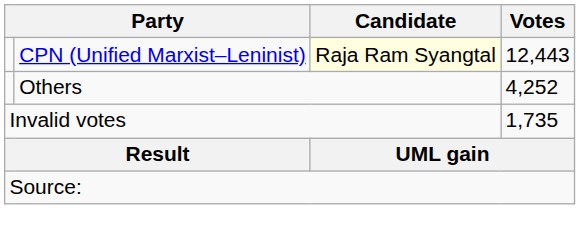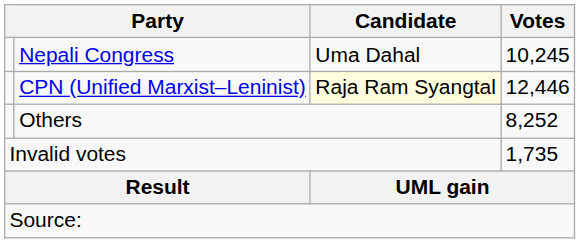+ row: (97, 54)
(538, 54) 12,443 -> (538, 87) 12,446
(532, 87) 4,252 -> (532, 120) 8,252
